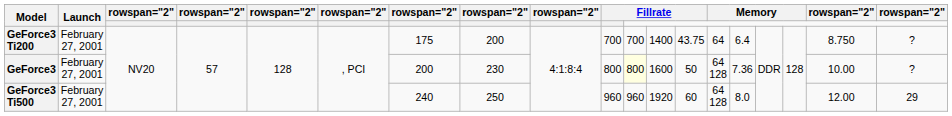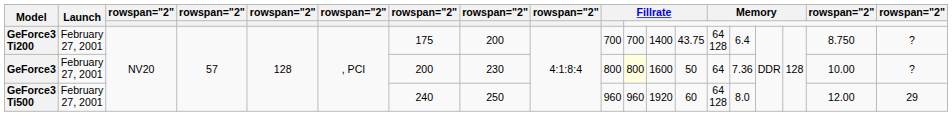(718, 40) 64 -> (718, 40) 64 128
(718, 68) 64 128 -> (718, 68) 64
